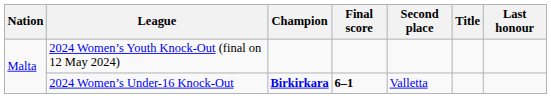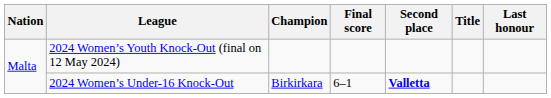(300, 83) bold -> (297, 83) normal
(344, 83) bold -> (343, 83) normal
(409, 83) normal -> (409, 83) bold
